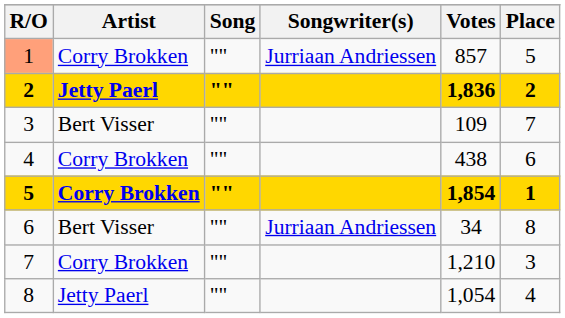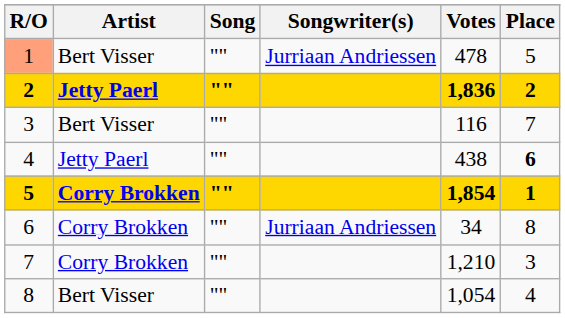(123, 55) Corry Brokken -> (106, 55) Bert Visser
(471, 55) 857 -> (471, 55) 478
(471, 124) 109 -> (471, 124) 116
(123, 158) Corry Brokken -> (103, 158) Jetty Paerl
(530, 158) normal -> (530, 158) bold
(106, 227) Bert Visser -> (123, 227) Corry Brokken
(103, 295) Jetty Paerl -> (106, 295) Bert Visser
